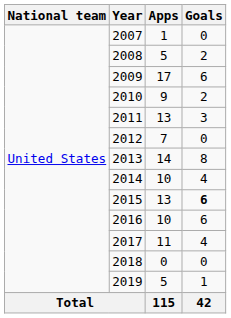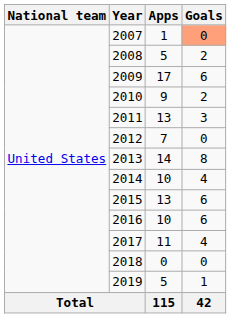(204, 35) no background -> (204, 35) lightsalmon background
(204, 200) bold -> (204, 200) normal
